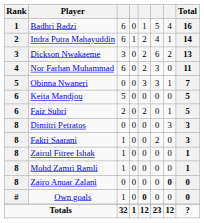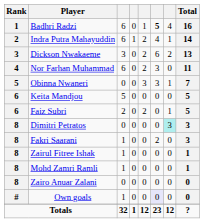(157, 26) normal -> (157, 26) bold
(170, 126) no background -> (170, 126) paleturquoise background
(170, 183) bold -> (170, 183) normal
(144, 197) bold -> (144, 197) normal
(157, 197) no background -> (157, 197) lavender background
